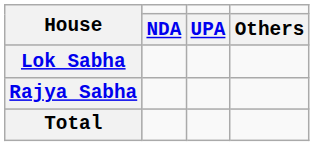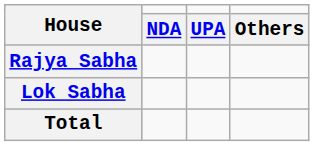rows swapped: (73, 61) <-> (73, 93)
